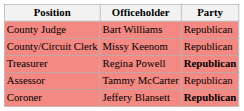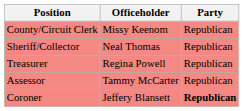- row: (36, 30)
+ row: (43, 47)
(210, 64) bold -> (208, 64) normal
